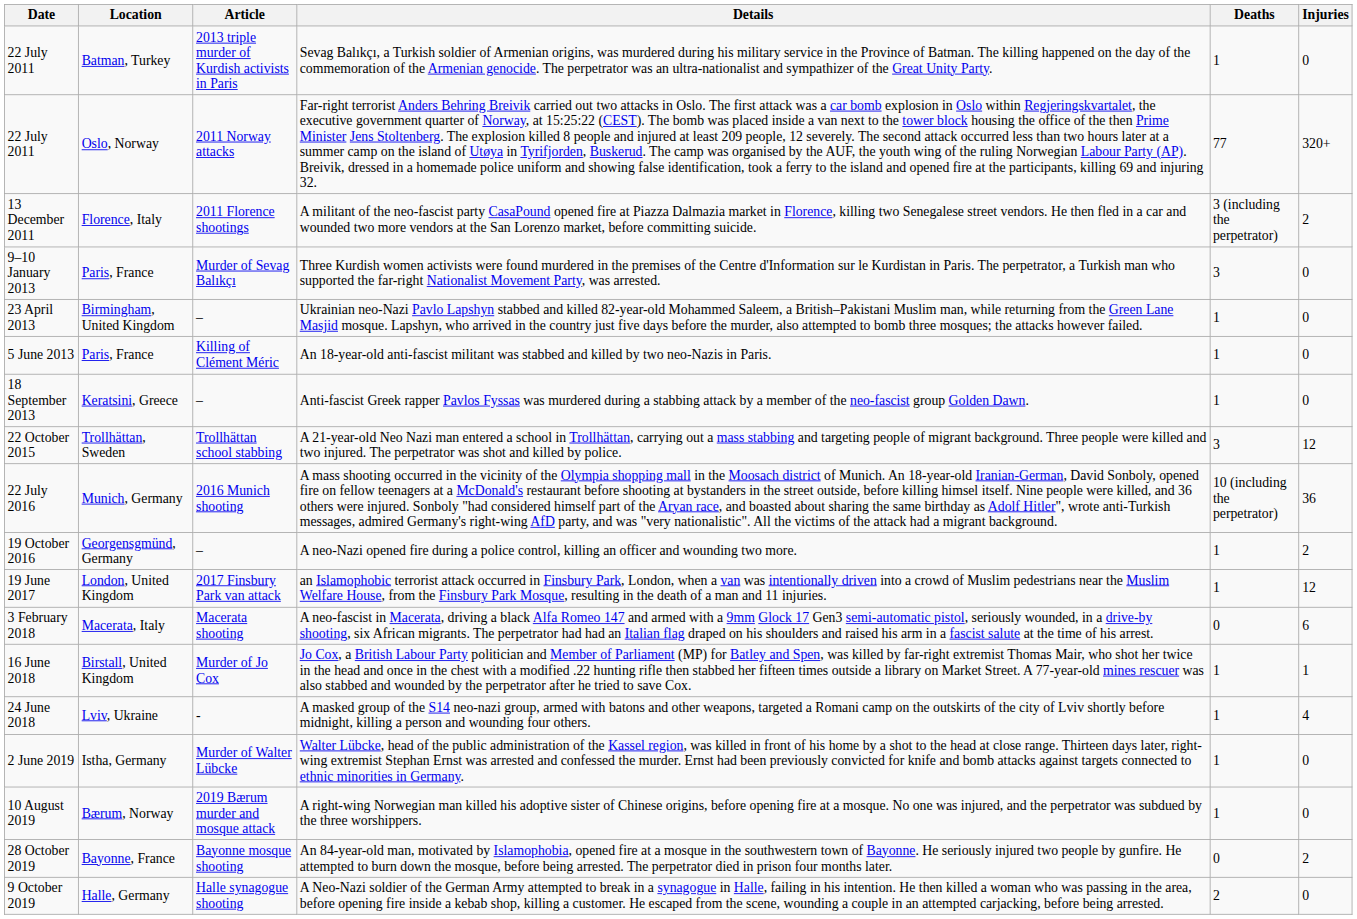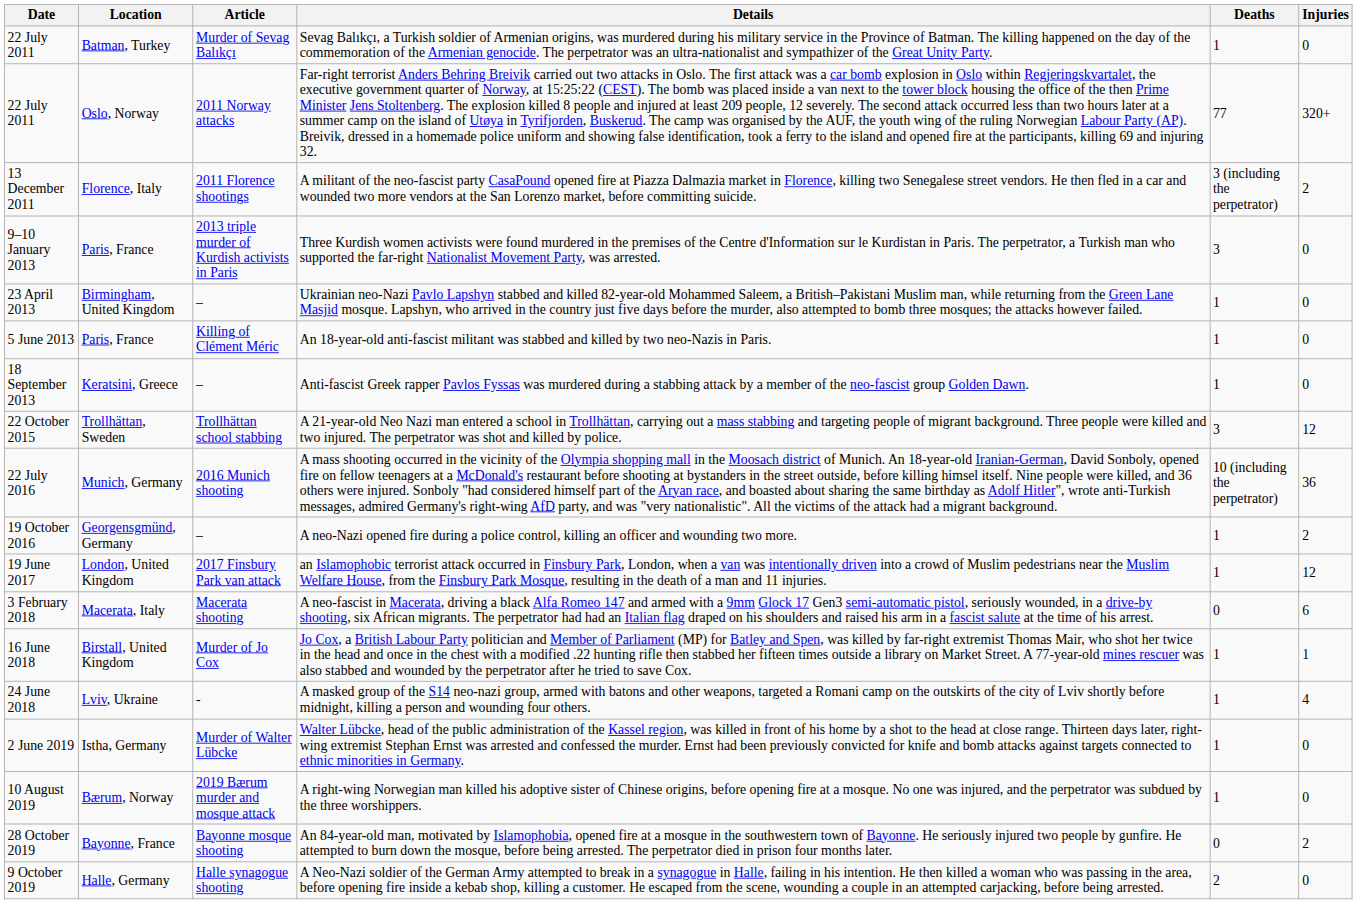(242, 60) 2013 triple murder of Kurdish activists in Paris -> (243, 44) Murder of Sevag Balıkçı
(243, 272) Murder of Sevag Balıkçı -> (242, 249) 2013 triple murder of Kurdish activists in Paris
